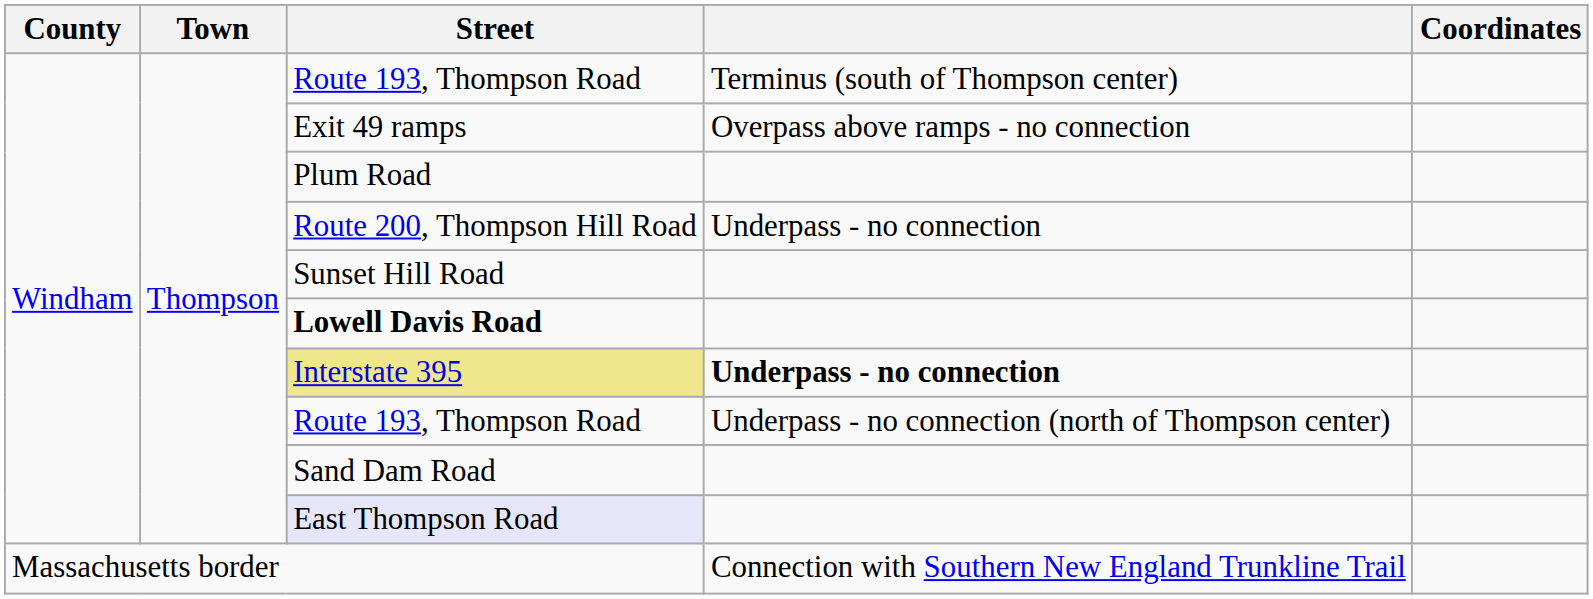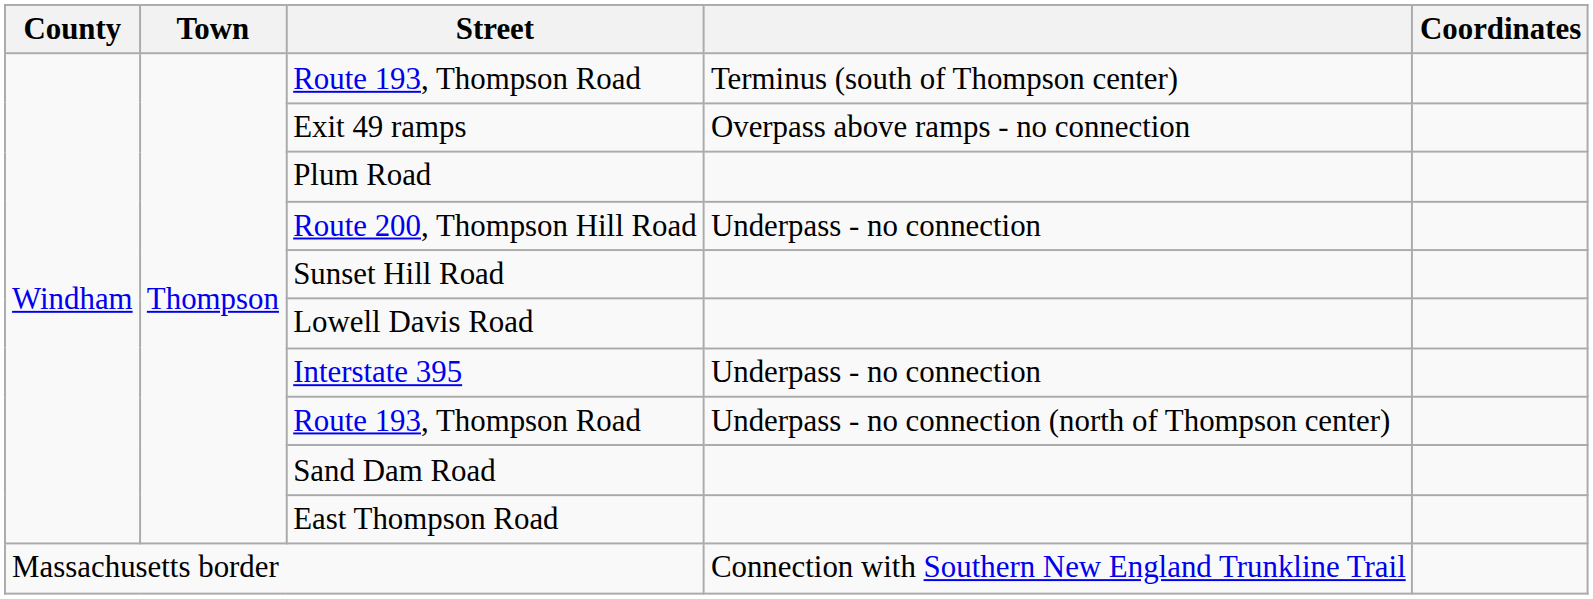(418, 322) bold -> (413, 322) normal
(378, 371) khaki background -> (378, 371) no background
(885, 371) bold -> (876, 371) normal
(426, 518) lavender background -> (426, 518) no background
